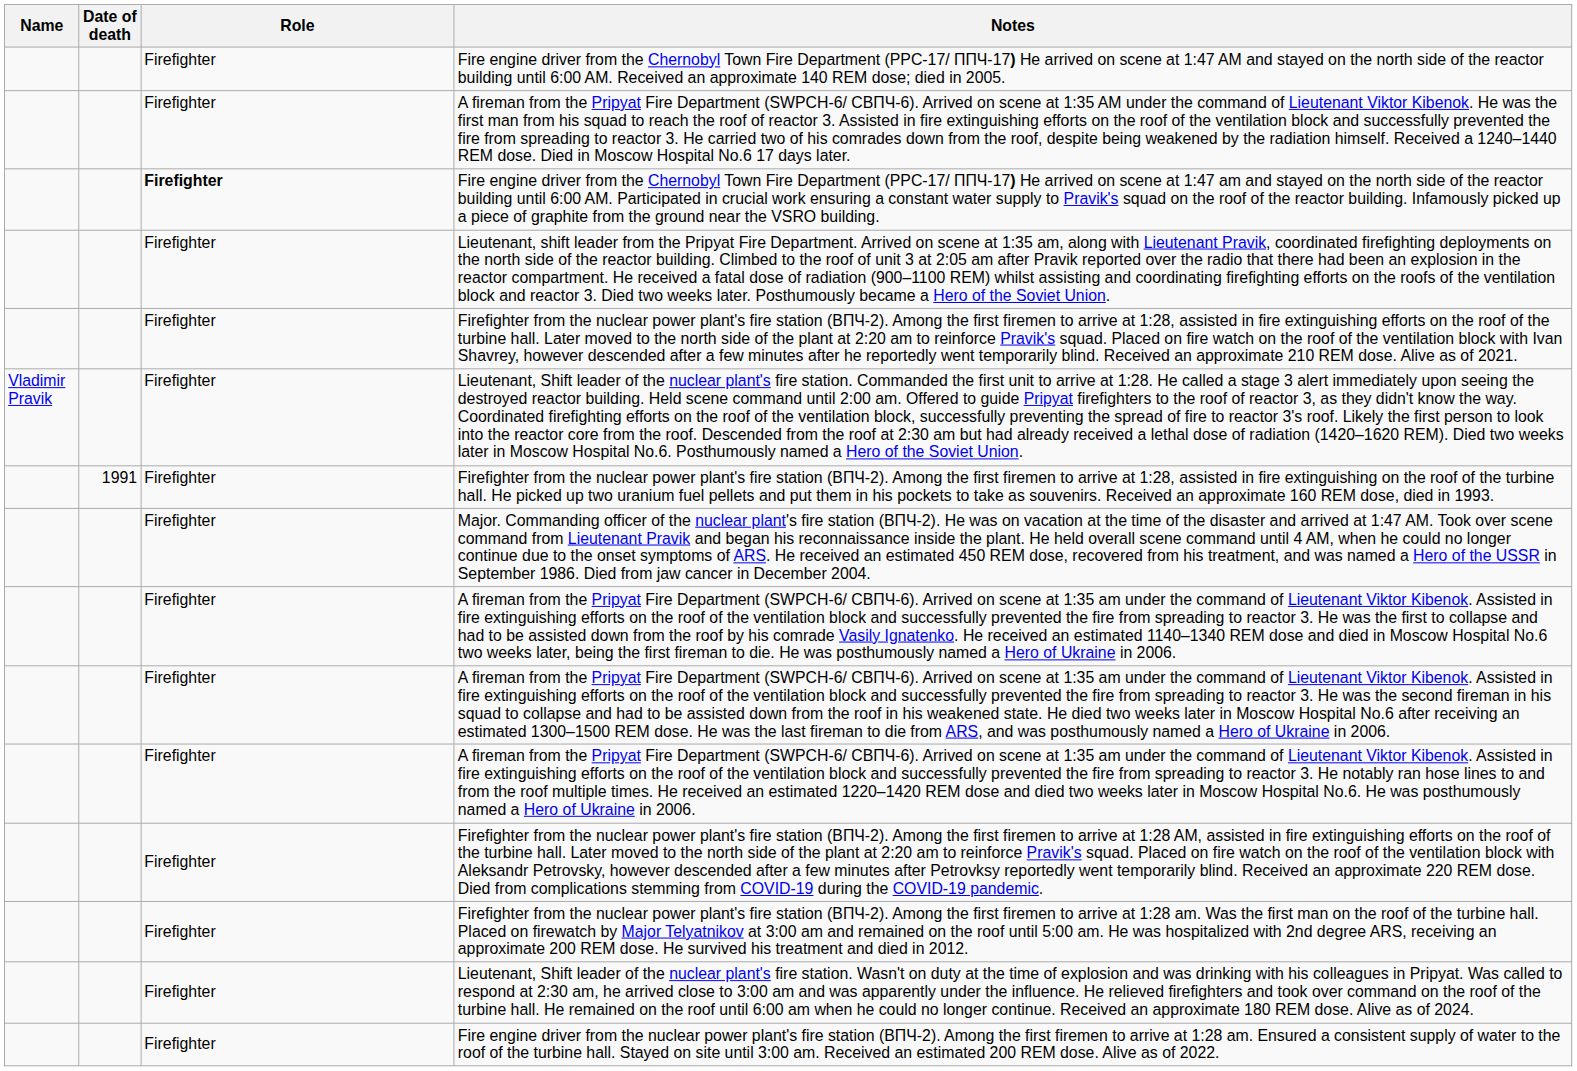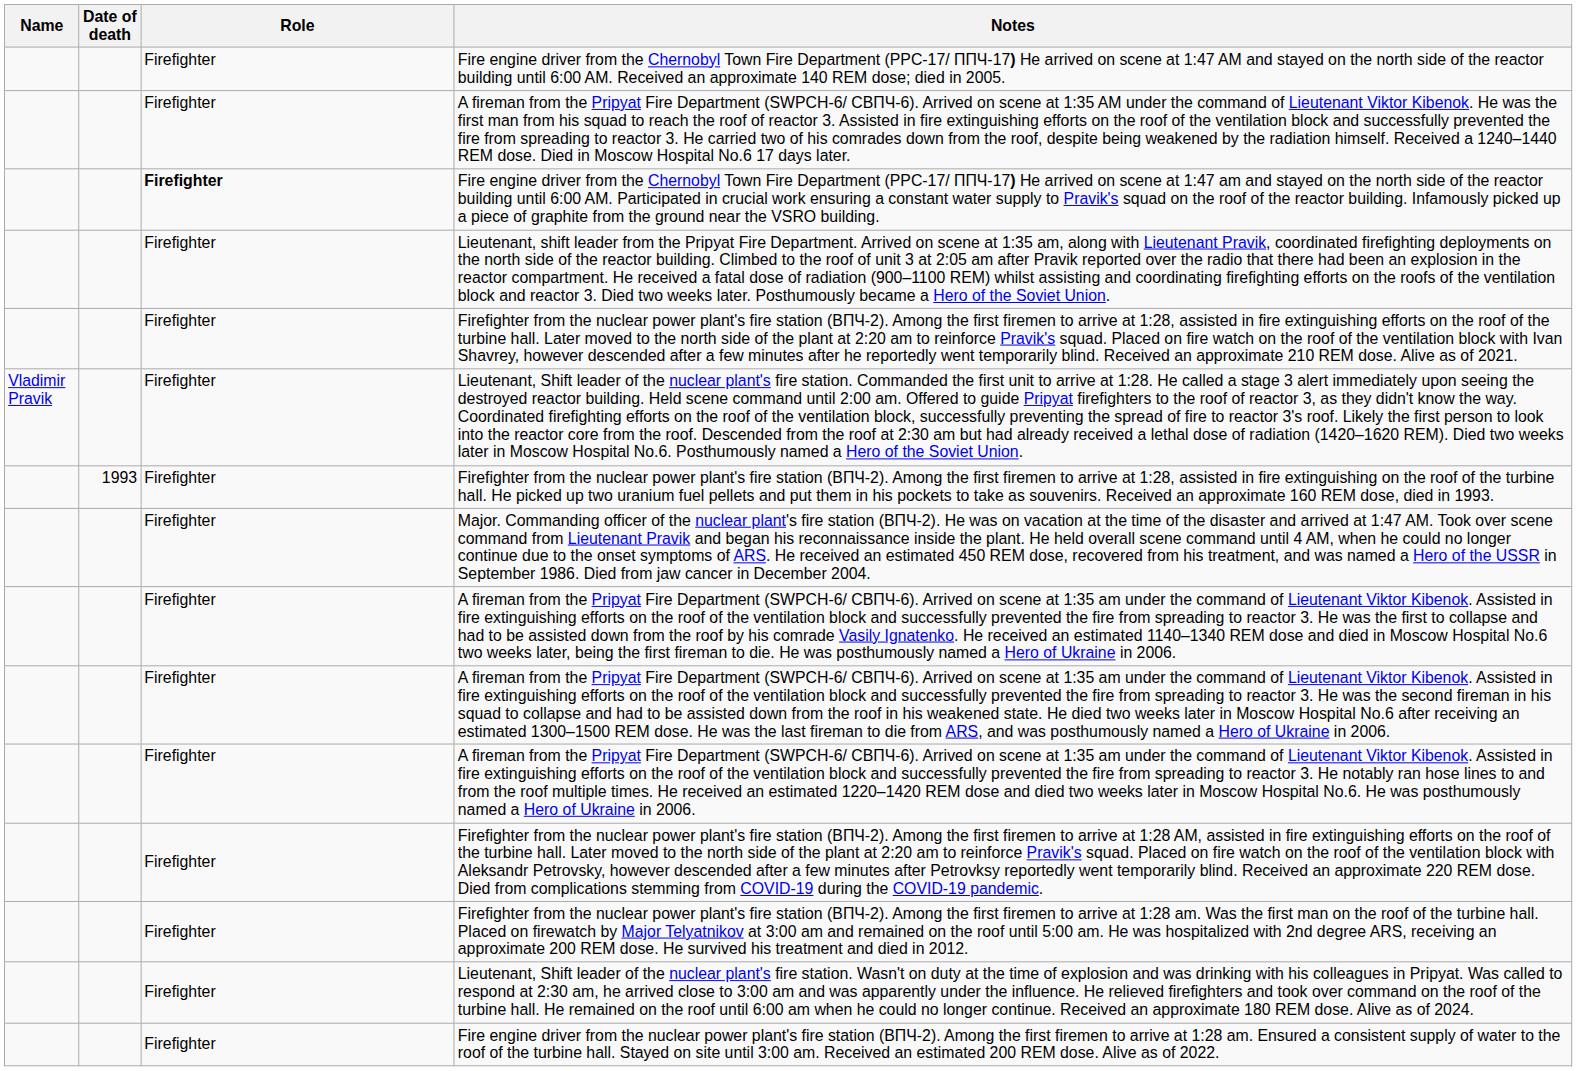(119, 478) 1991 -> (119, 478) 1993
